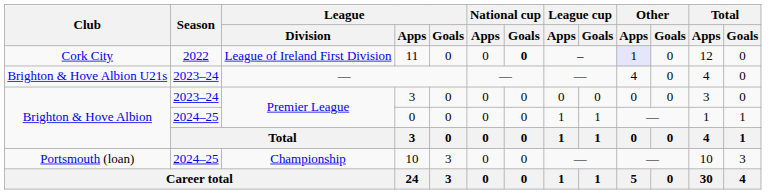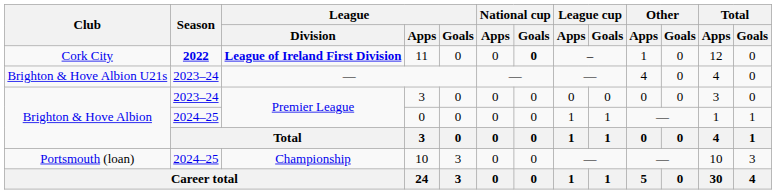(196, 55) normal -> (196, 55) bold
(308, 55) normal -> (313, 55) bold
(634, 55) lavender background -> (644, 55) no background
